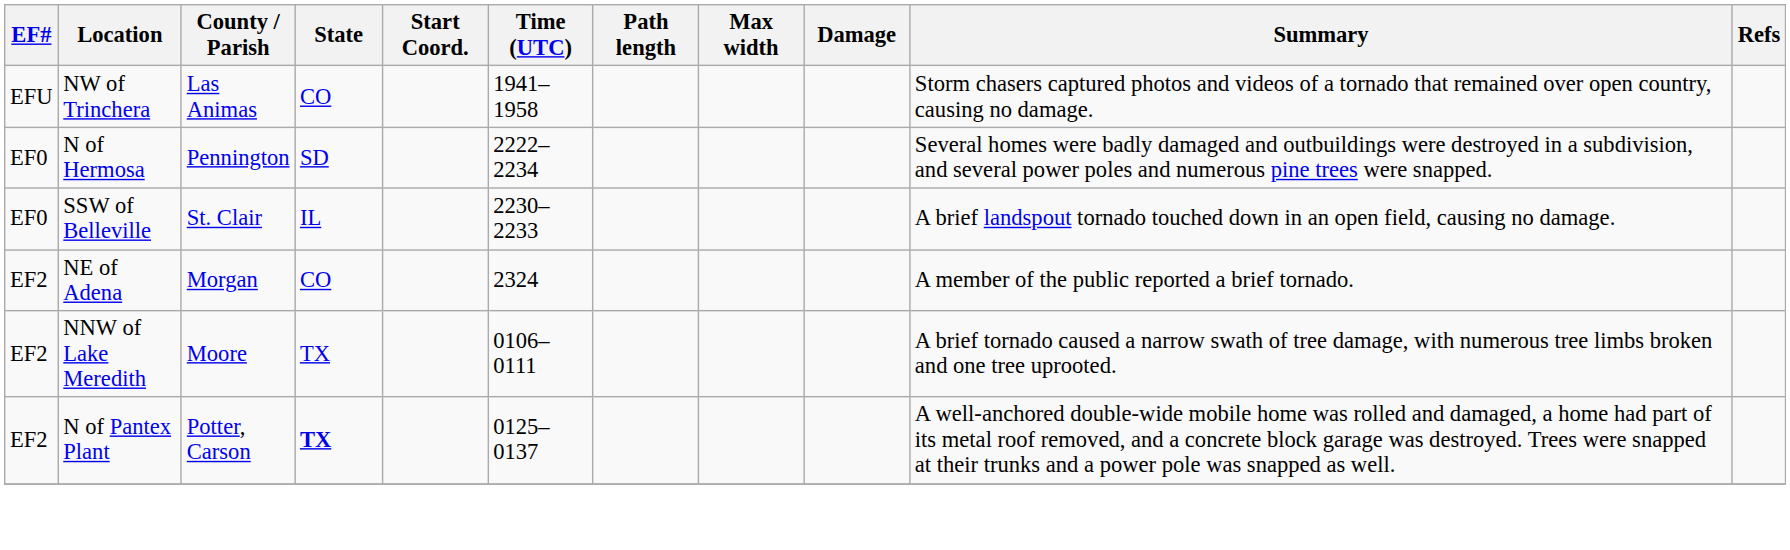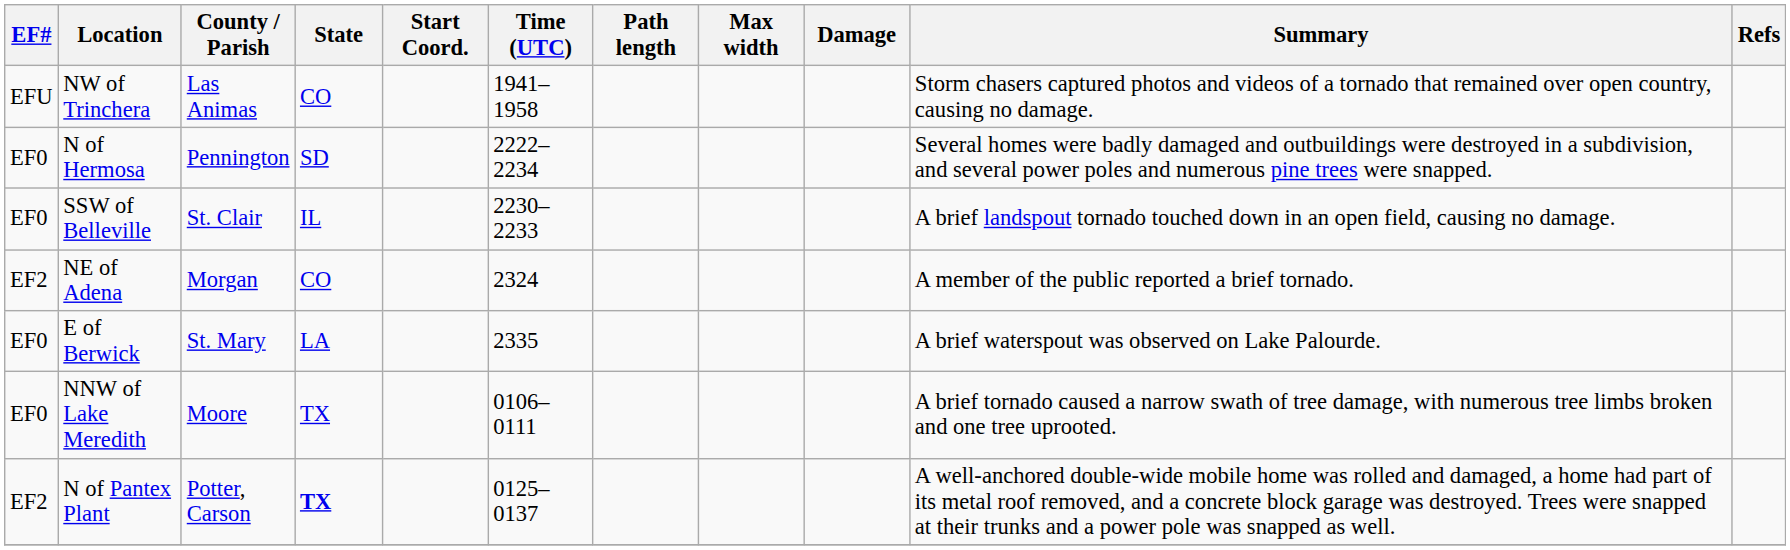+ row: (101, 340)
(29, 353) EF2 -> (29, 414) EF0
